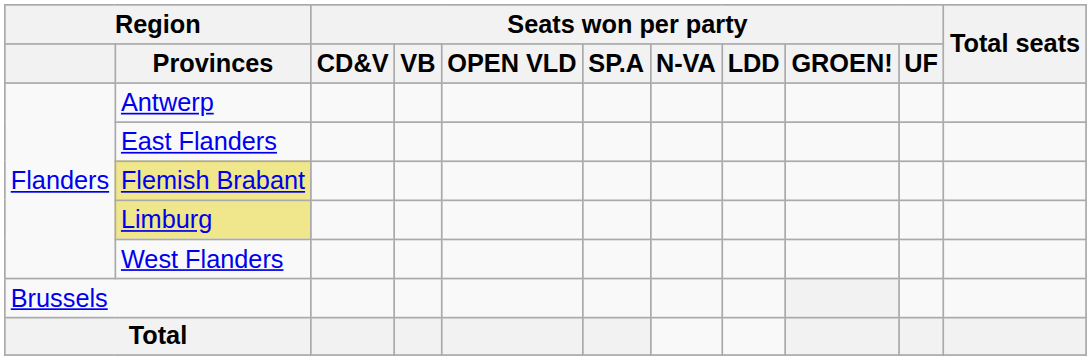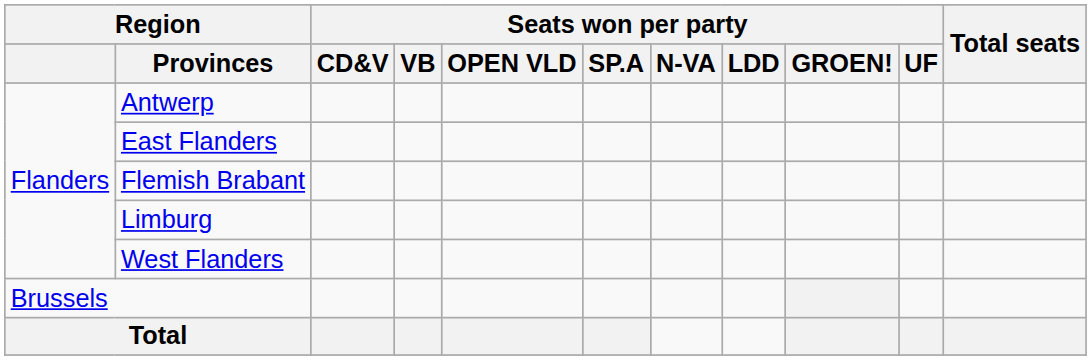(213, 180) khaki background -> (213, 180) no background
(167, 219) khaki background -> (167, 219) no background
